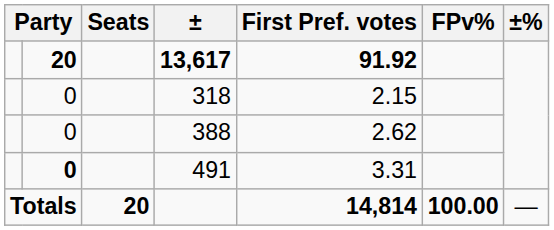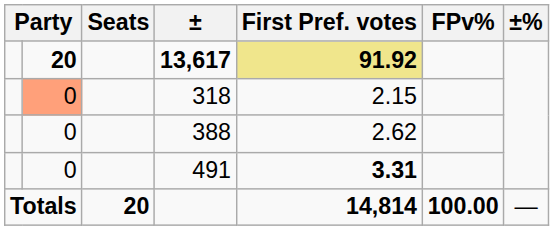(388, 59) no background -> (388, 59) khaki background
(70, 96) no background -> (70, 96) lightsalmon background
(70, 170) bold -> (70, 170) normal
(394, 170) normal -> (394, 170) bold
